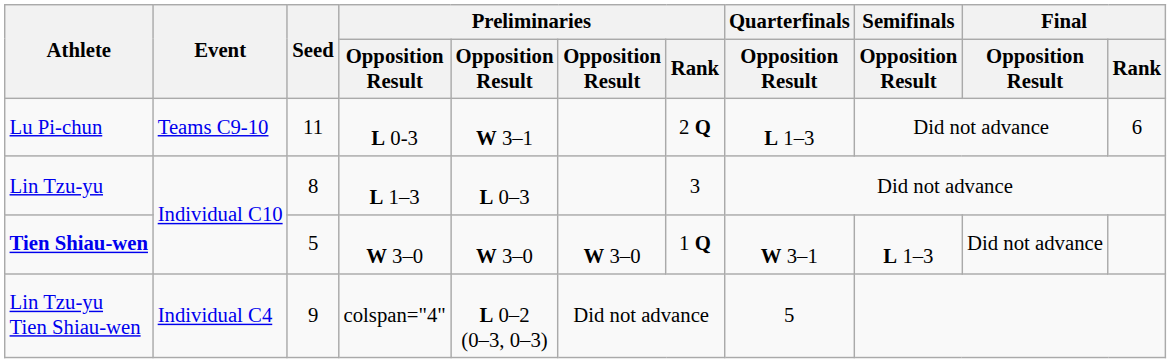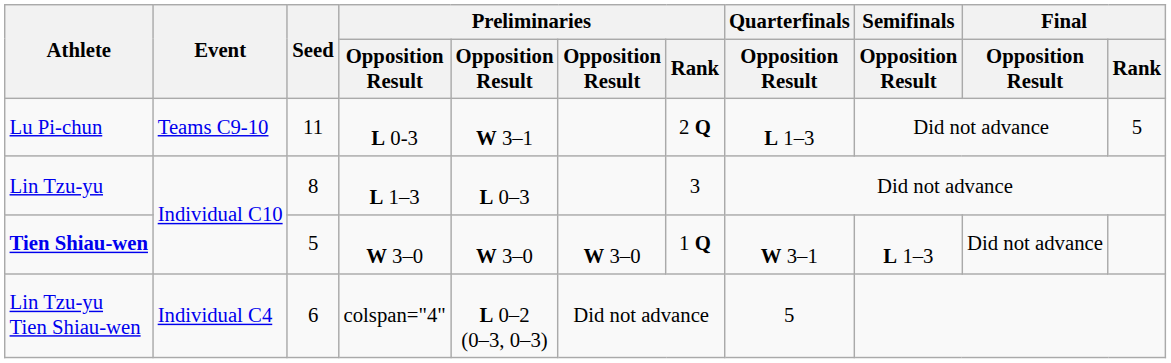(1137, 127) 6 -> (1137, 127) 5
(313, 315) 9 -> (313, 315) 6
